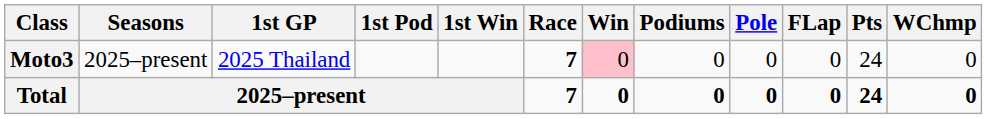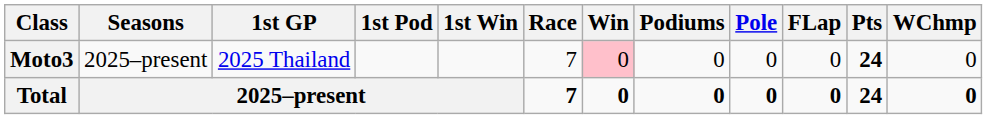(571, 58) bold -> (571, 58) normal
(871, 58) normal -> (871, 58) bold
